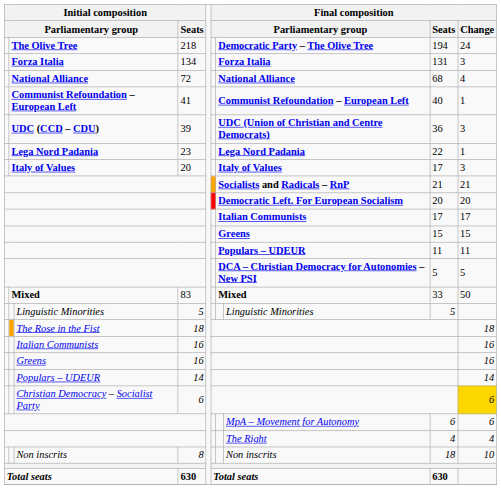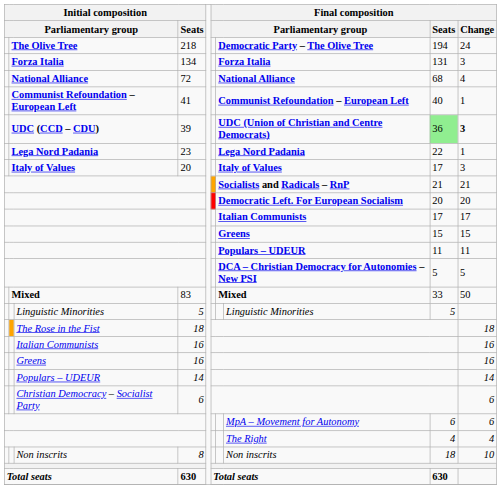(437, 129) no background -> (437, 129) lightgreen background
(463, 129) normal -> (463, 129) bold
(492, 400) gold background -> (492, 400) no background
